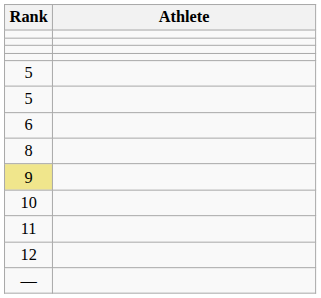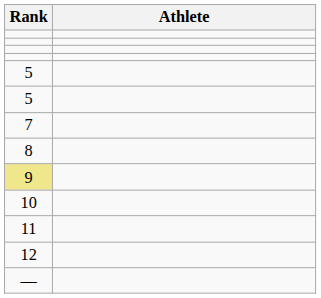(29, 125) 6 -> (29, 125) 7
